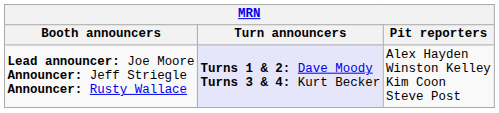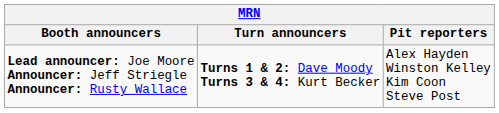(290, 76) lavender background -> (290, 76) no background
